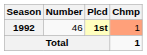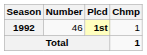(137, 27) lightsalmon background -> (137, 27) no background
